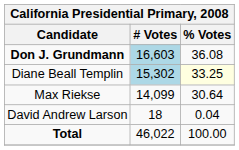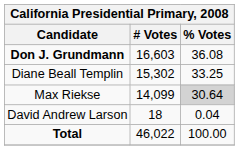(155, 54) lightblue background -> (155, 54) no background
(155, 74) lightblue background -> (155, 74) no background
(207, 74) lightyellow background -> (207, 74) no background
(207, 94) no background -> (207, 94) lightgrey background
